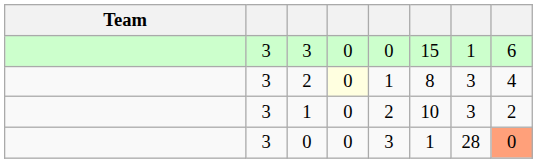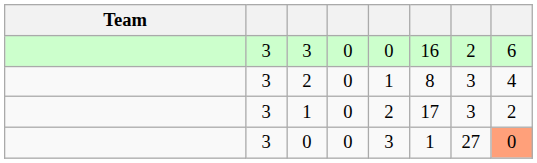(430, 50) 15 -> (430, 50) 16
(471, 50) 1 -> (471, 50) 2
(348, 81) lightyellow background -> (348, 81) no background
(430, 112) 10 -> (430, 112) 17
(471, 142) 28 -> (471, 142) 27
